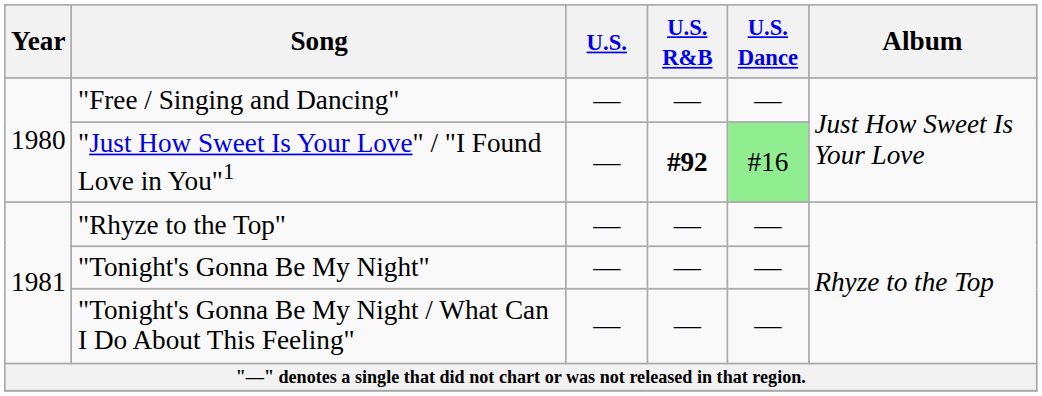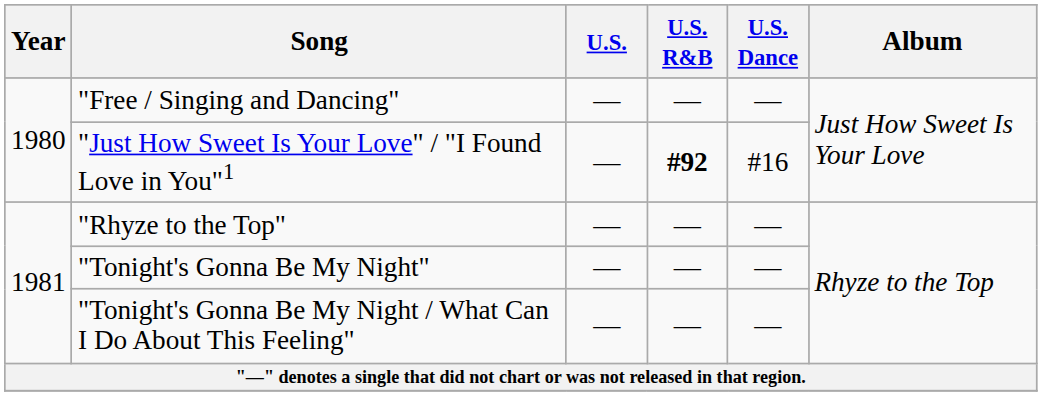(768, 161) lightgreen background -> (768, 161) no background
